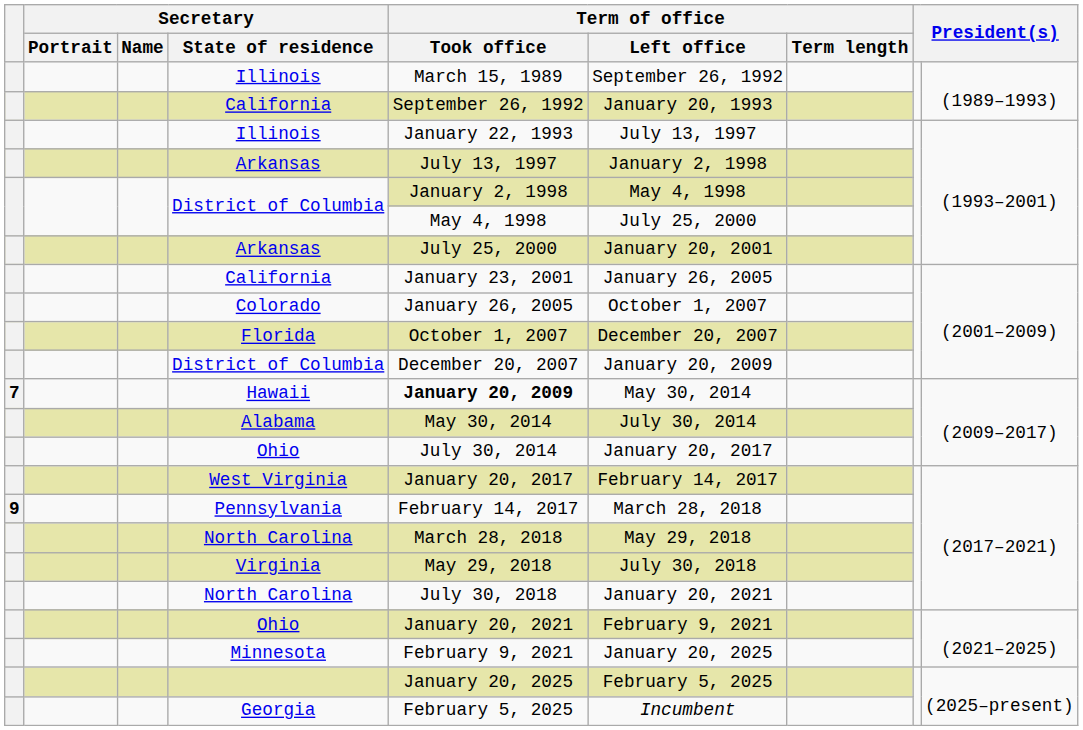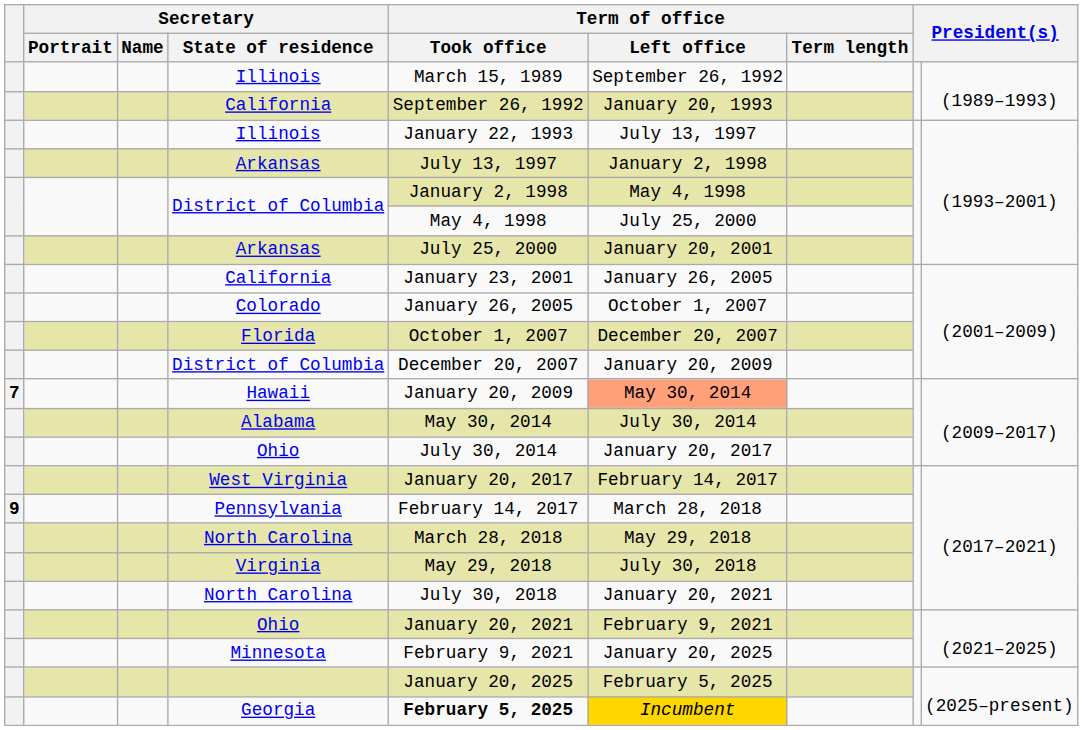(488, 394) bold -> (488, 394) normal
(688, 394) no background -> (688, 394) lightsalmon background
(488, 711) normal -> (488, 711) bold
(688, 711) no background -> (688, 711) gold background
